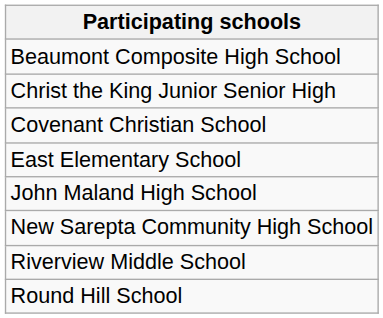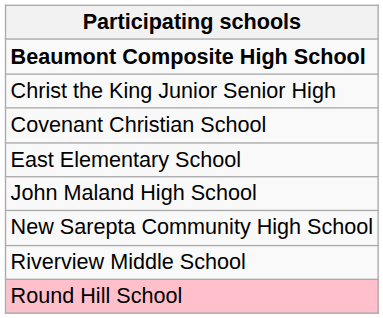(176, 56) normal -> (188, 56) bold
(96, 296) no background -> (96, 296) pink background
